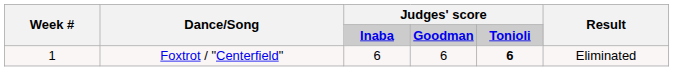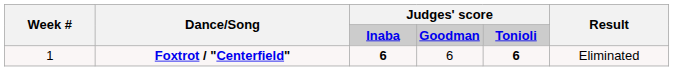(222, 55) normal -> (223, 55) bold
(377, 55) normal -> (383, 55) bold
